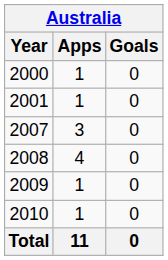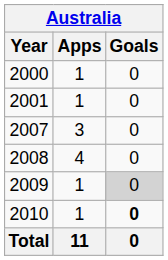(134, 185) no background -> (134, 185) lightgrey background
(134, 213) normal -> (134, 213) bold
